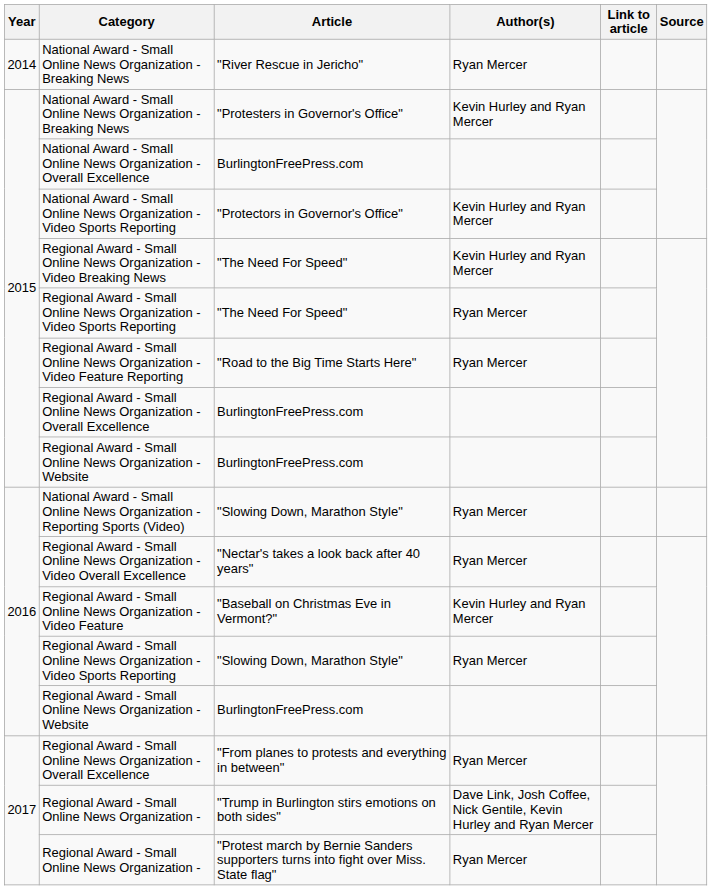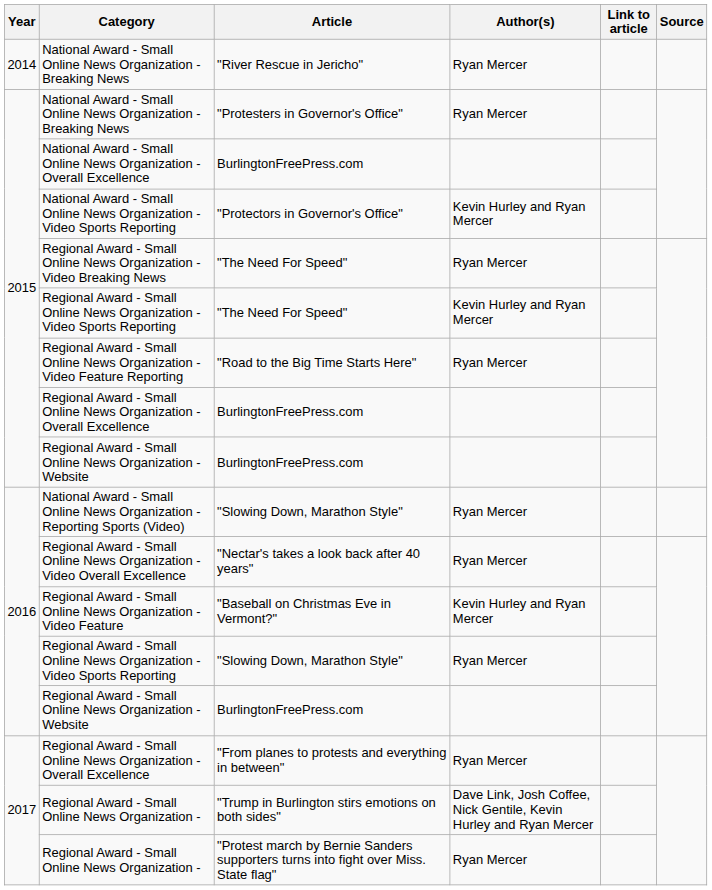(519, 114) Kevin Hurley and Ryan Mercer -> (490, 114) Ryan Mercer
(519, 263) Kevin Hurley and Ryan Mercer -> (490, 263) Ryan Mercer
(490, 313) Ryan Mercer -> (519, 313) Kevin Hurley and Ryan Mercer
